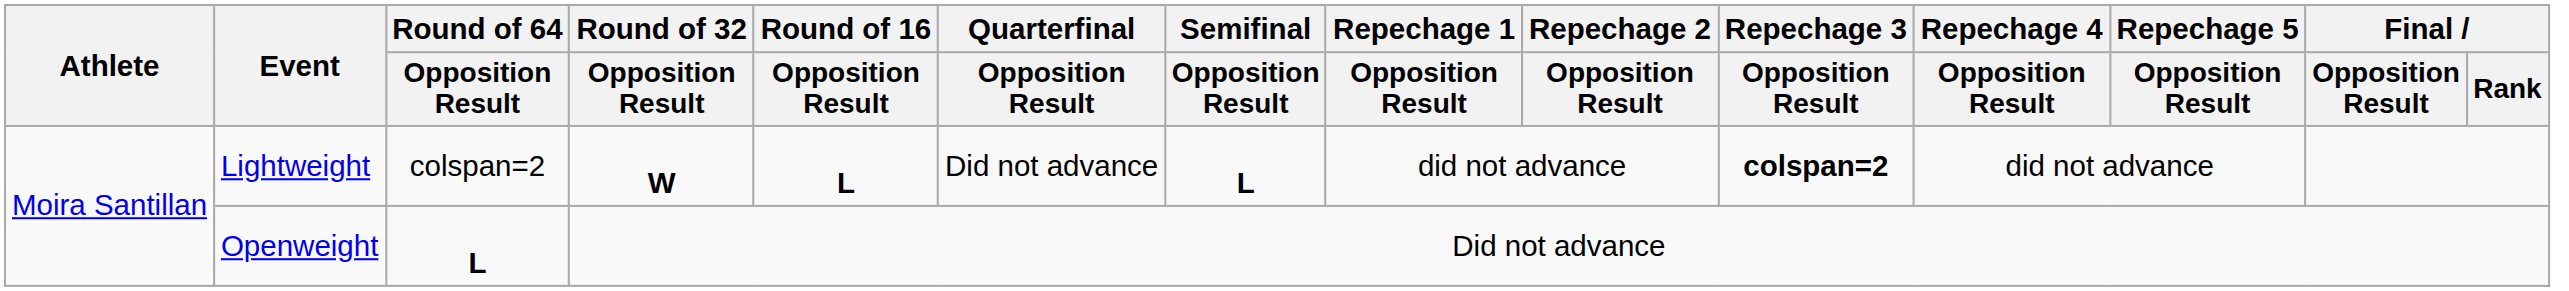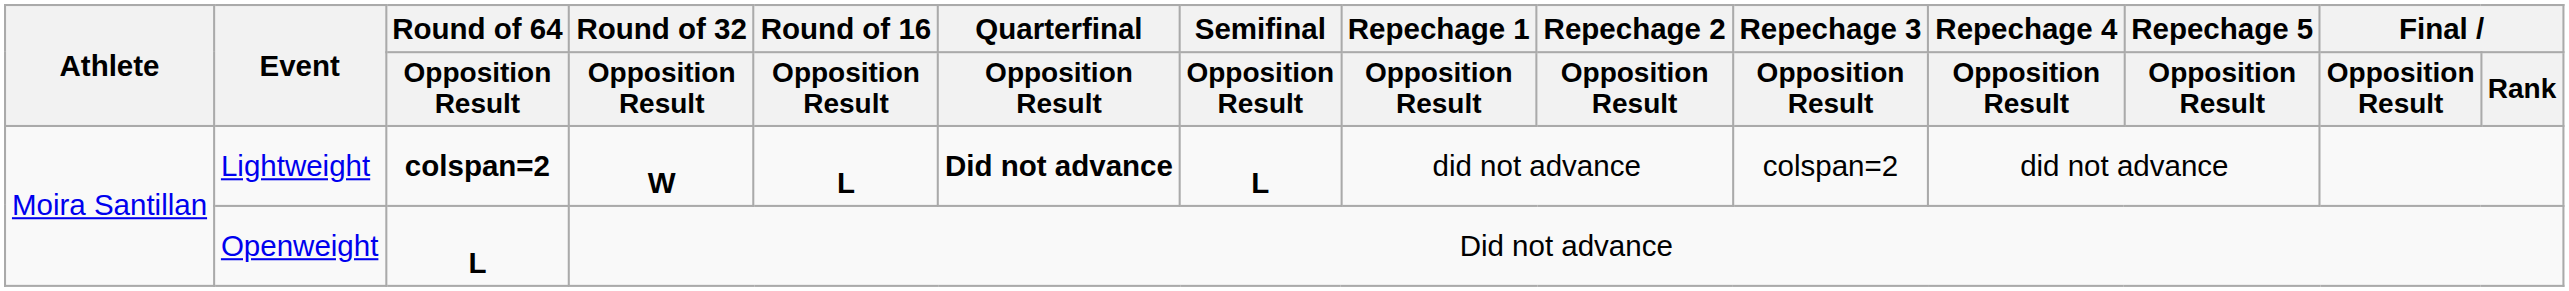(477, 167) normal -> (477, 167) bold
(1052, 167) normal -> (1059, 167) bold
(1816, 167) bold -> (1831, 167) normal
